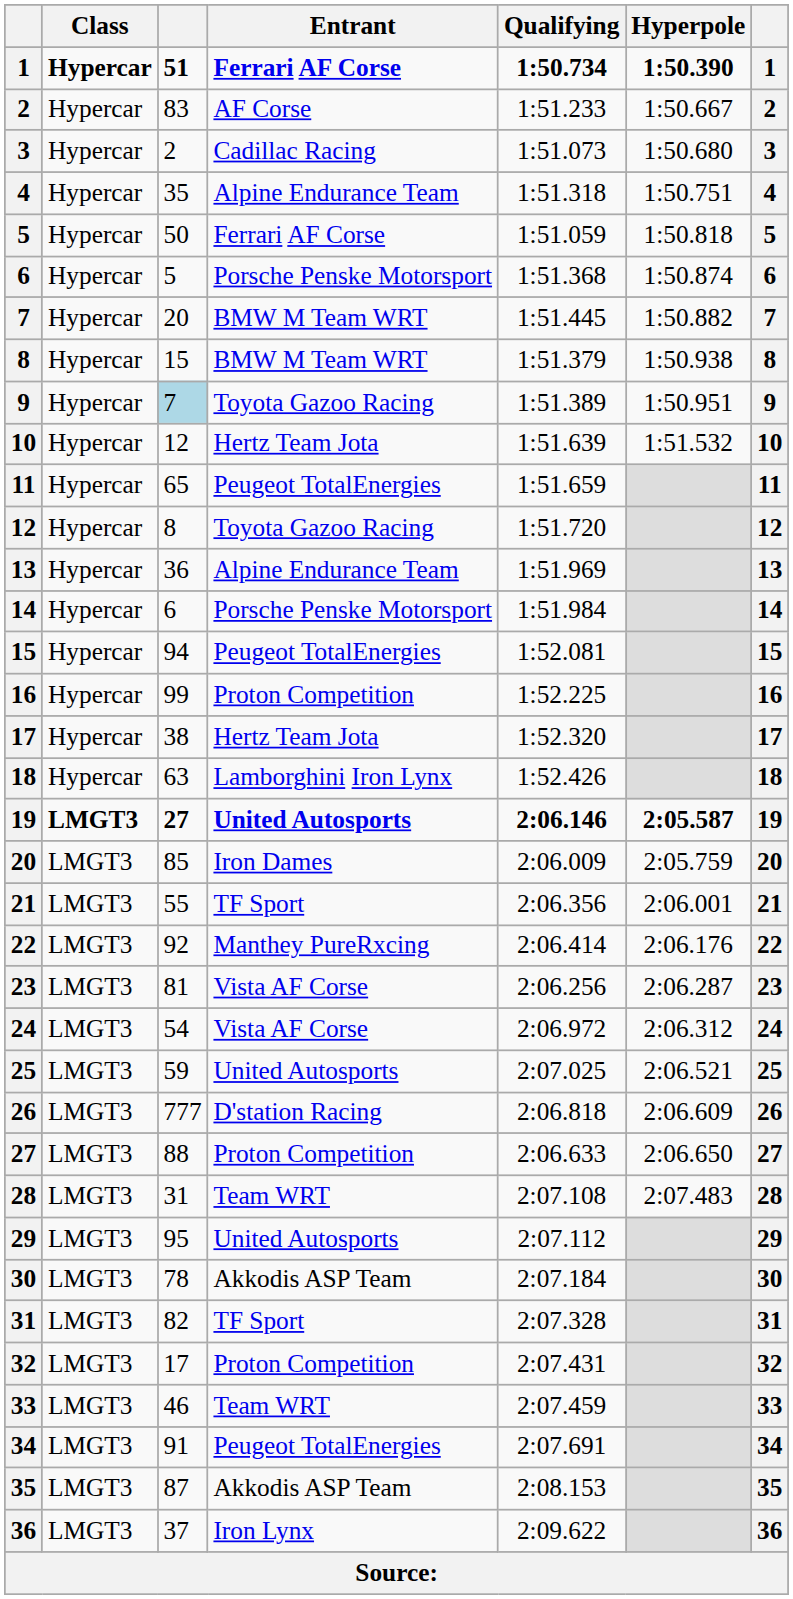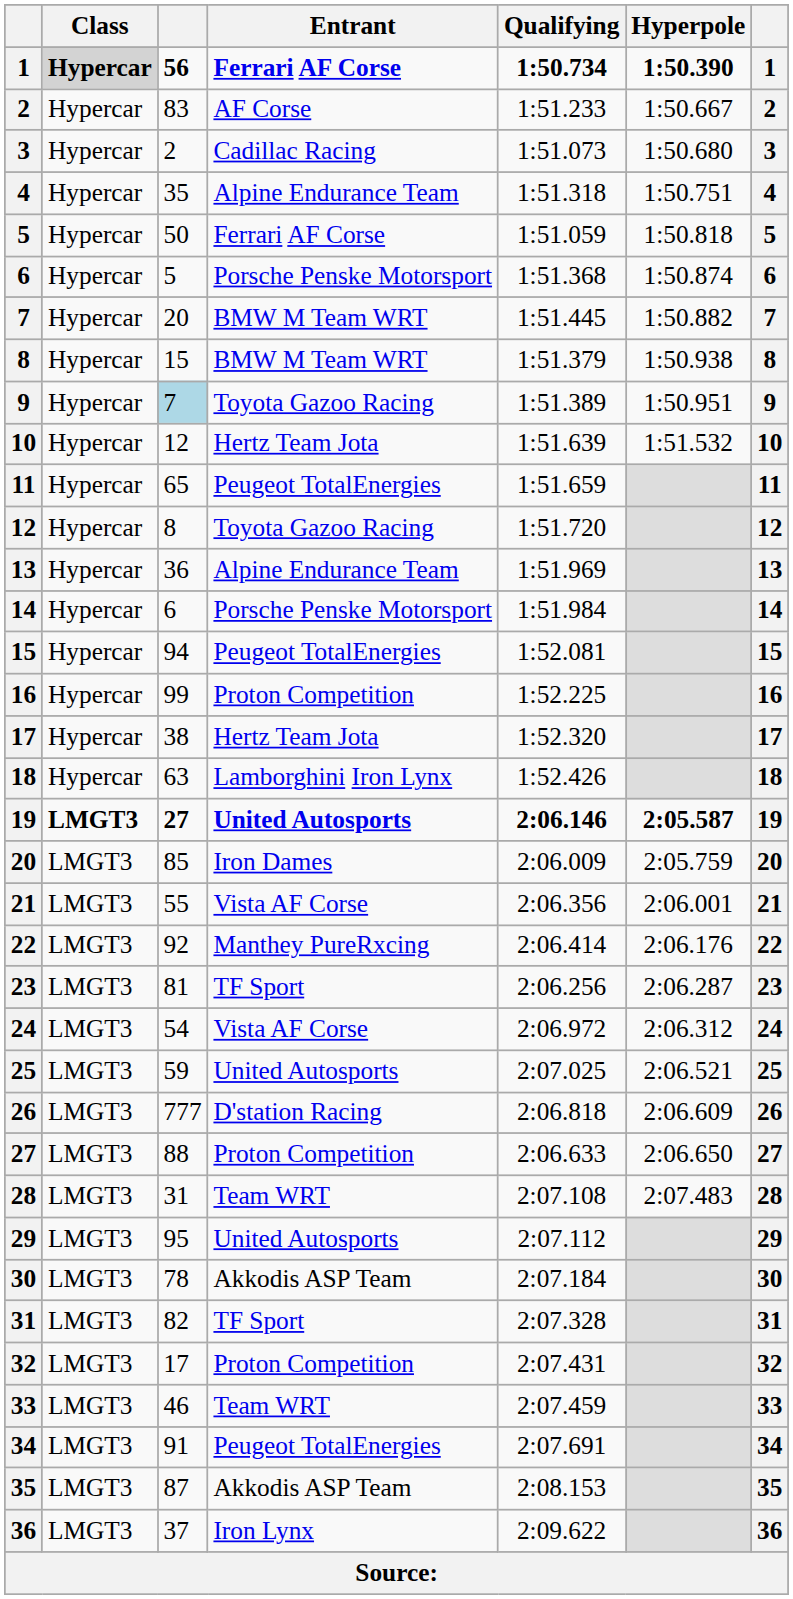(100, 67) no background -> (100, 67) lightgrey background
(176, 67) 51 -> (176, 67) 56
(259, 903) TF Sport -> (291, 903) Vista AF Corse
(291, 987) Vista AF Corse -> (259, 987) TF Sport
